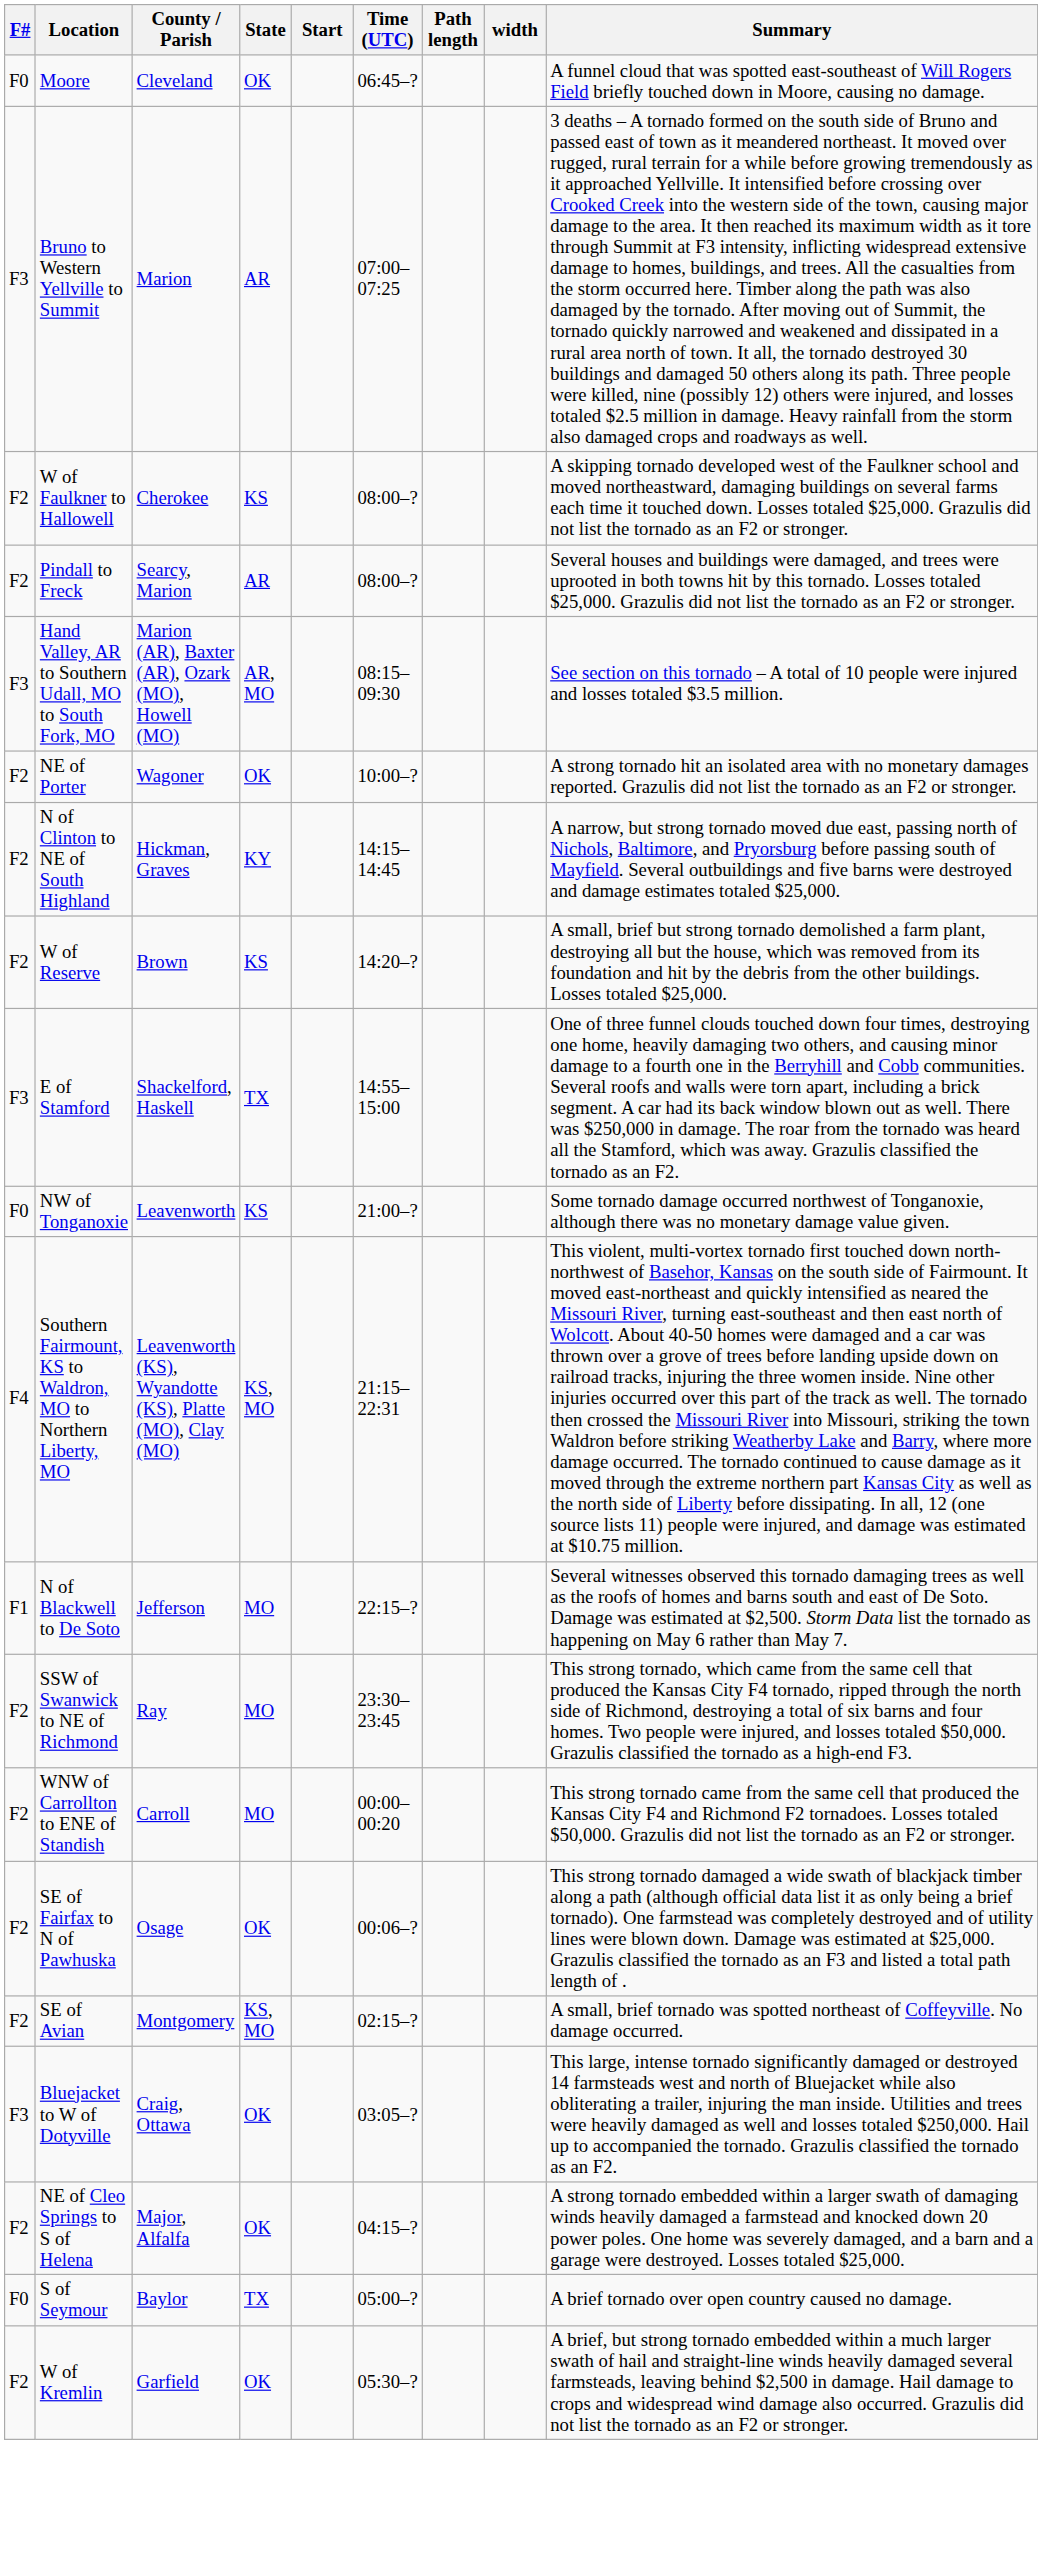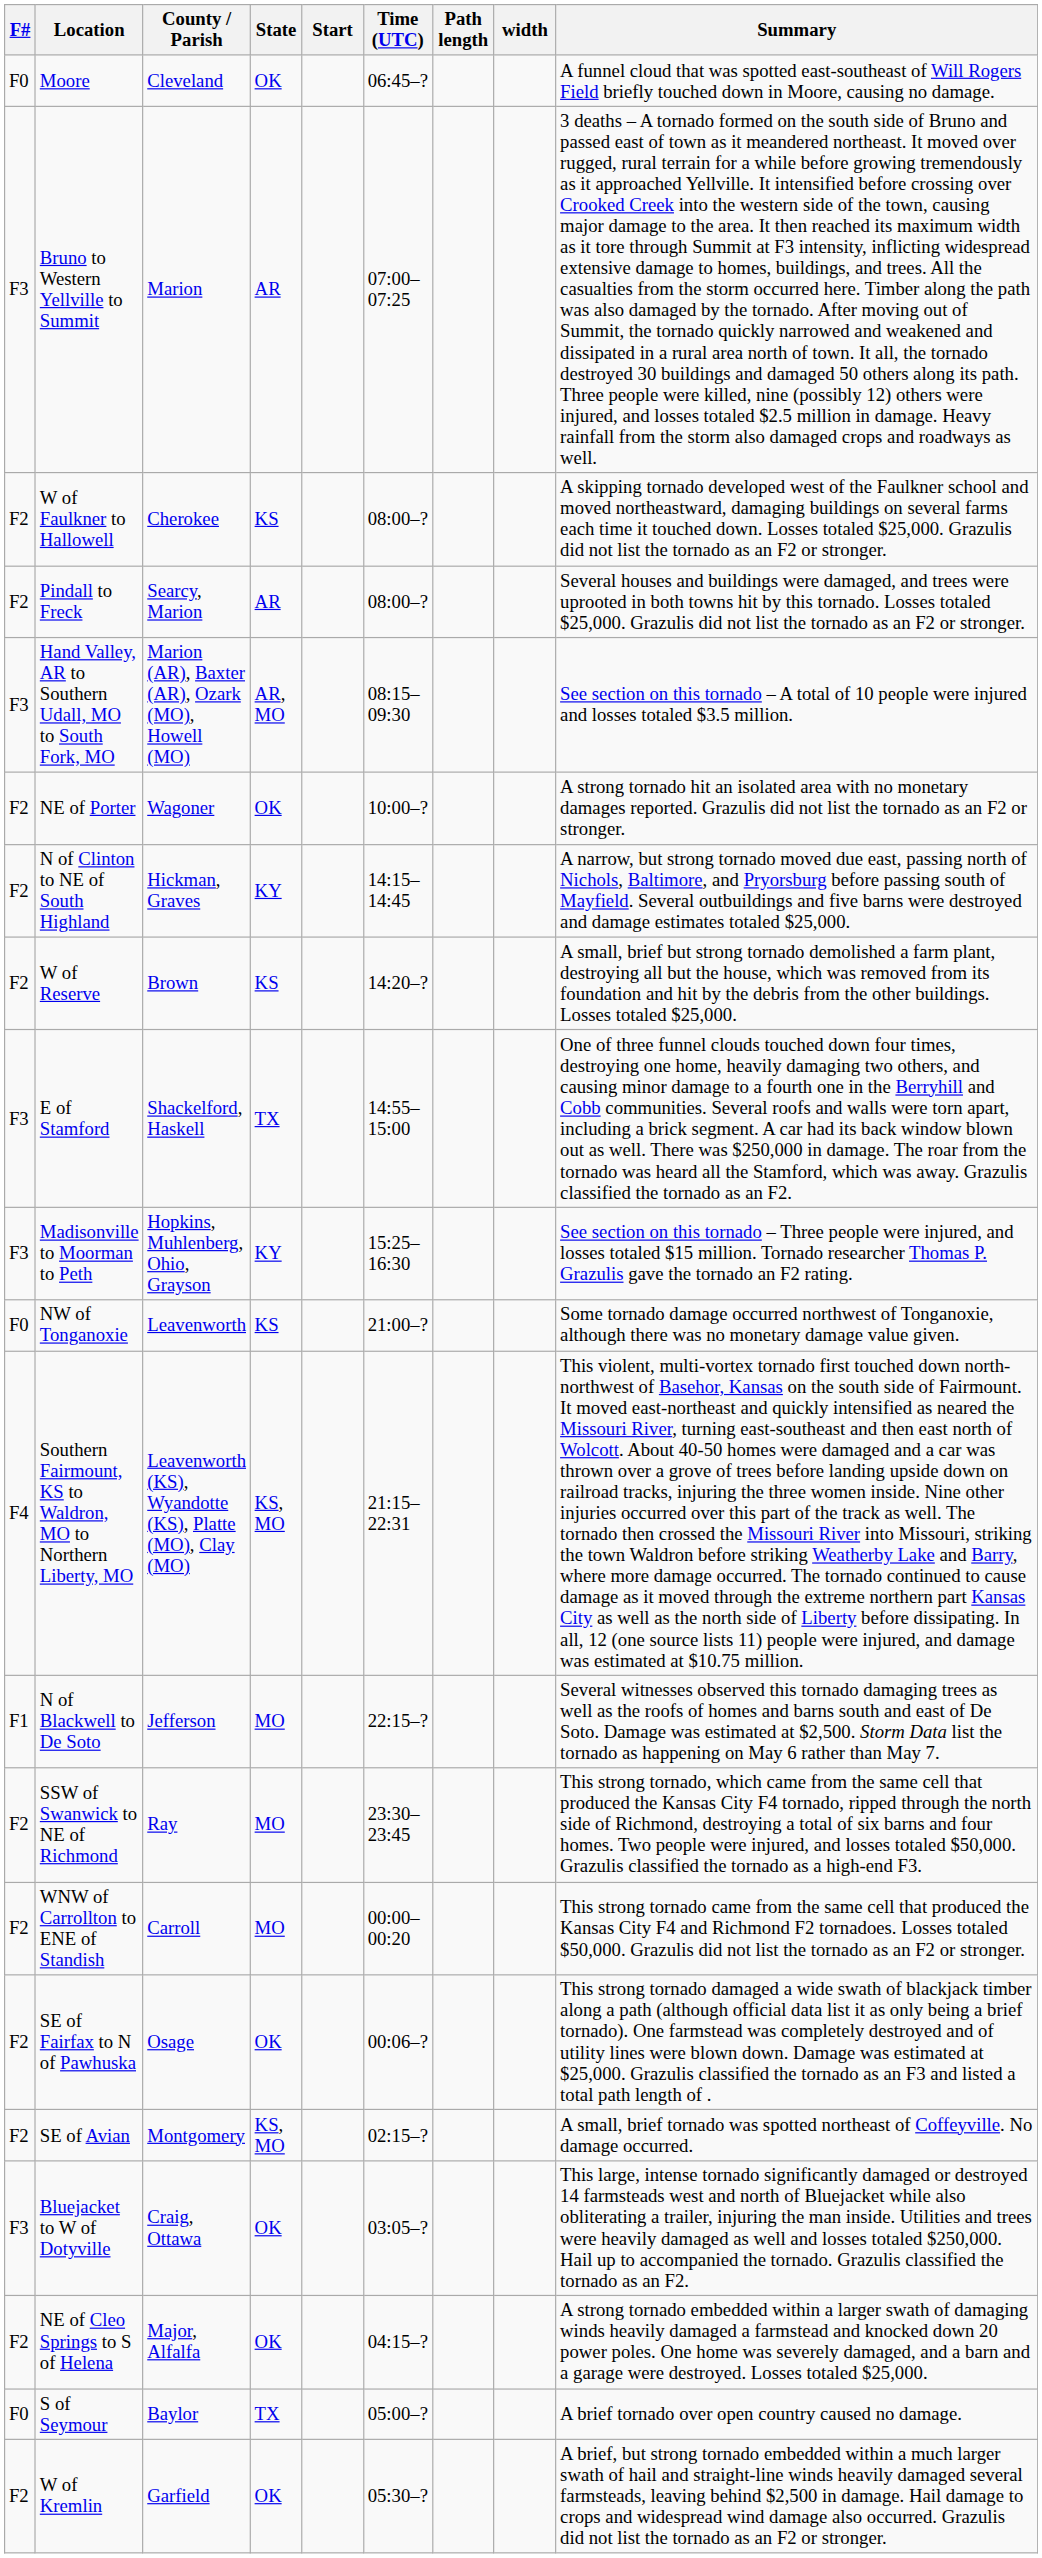+ row: (89, 1253)
